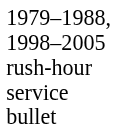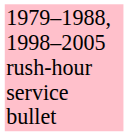(64, 68) no background -> (64, 68) pink background
